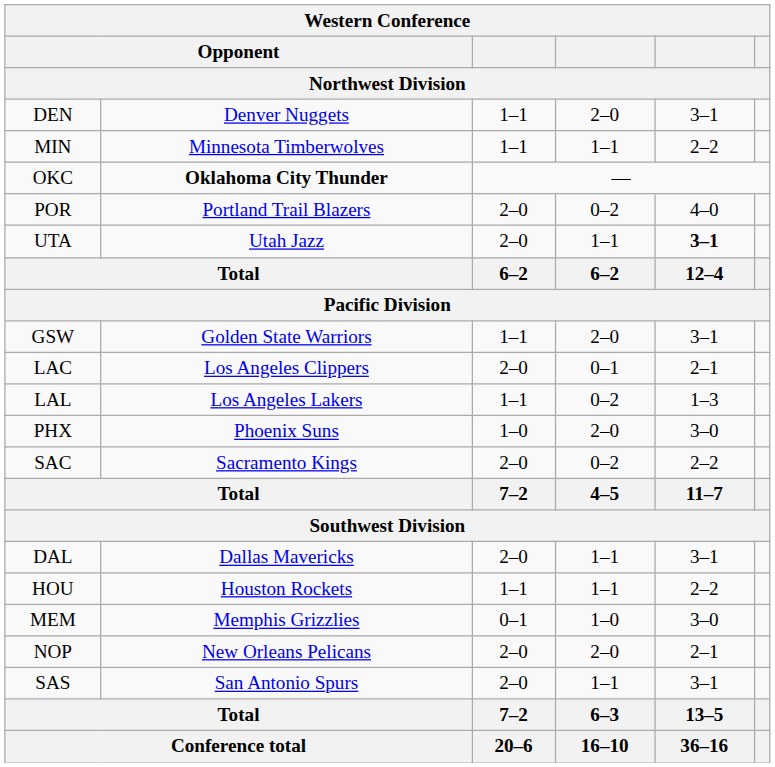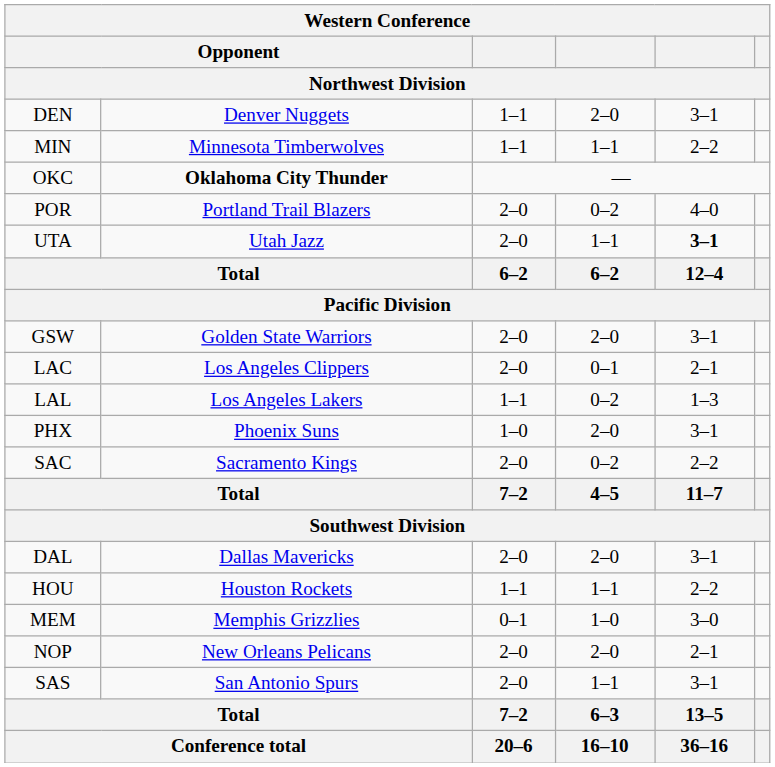(514, 336) 1–1 -> (514, 336) 2–0
(704, 431) 3–0 -> (704, 431) 3–1
(605, 557) 1–1 -> (605, 557) 2–0
